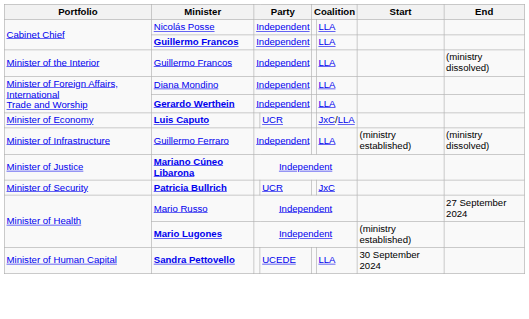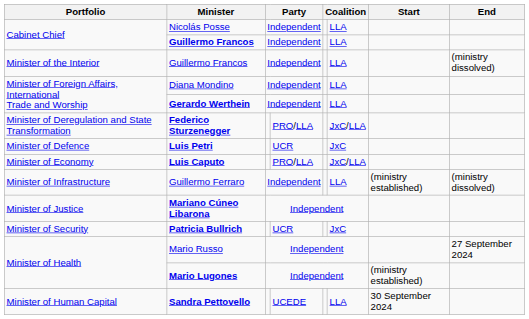+ row: (79, 126)
+ row: (48, 146)
(273, 120) UCR -> (293, 161) PRO/LLA
